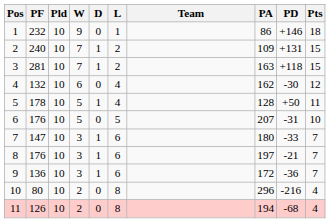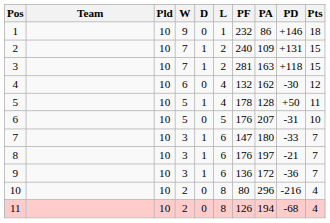columns swapped: (191, 13) <-> (37, 13)
